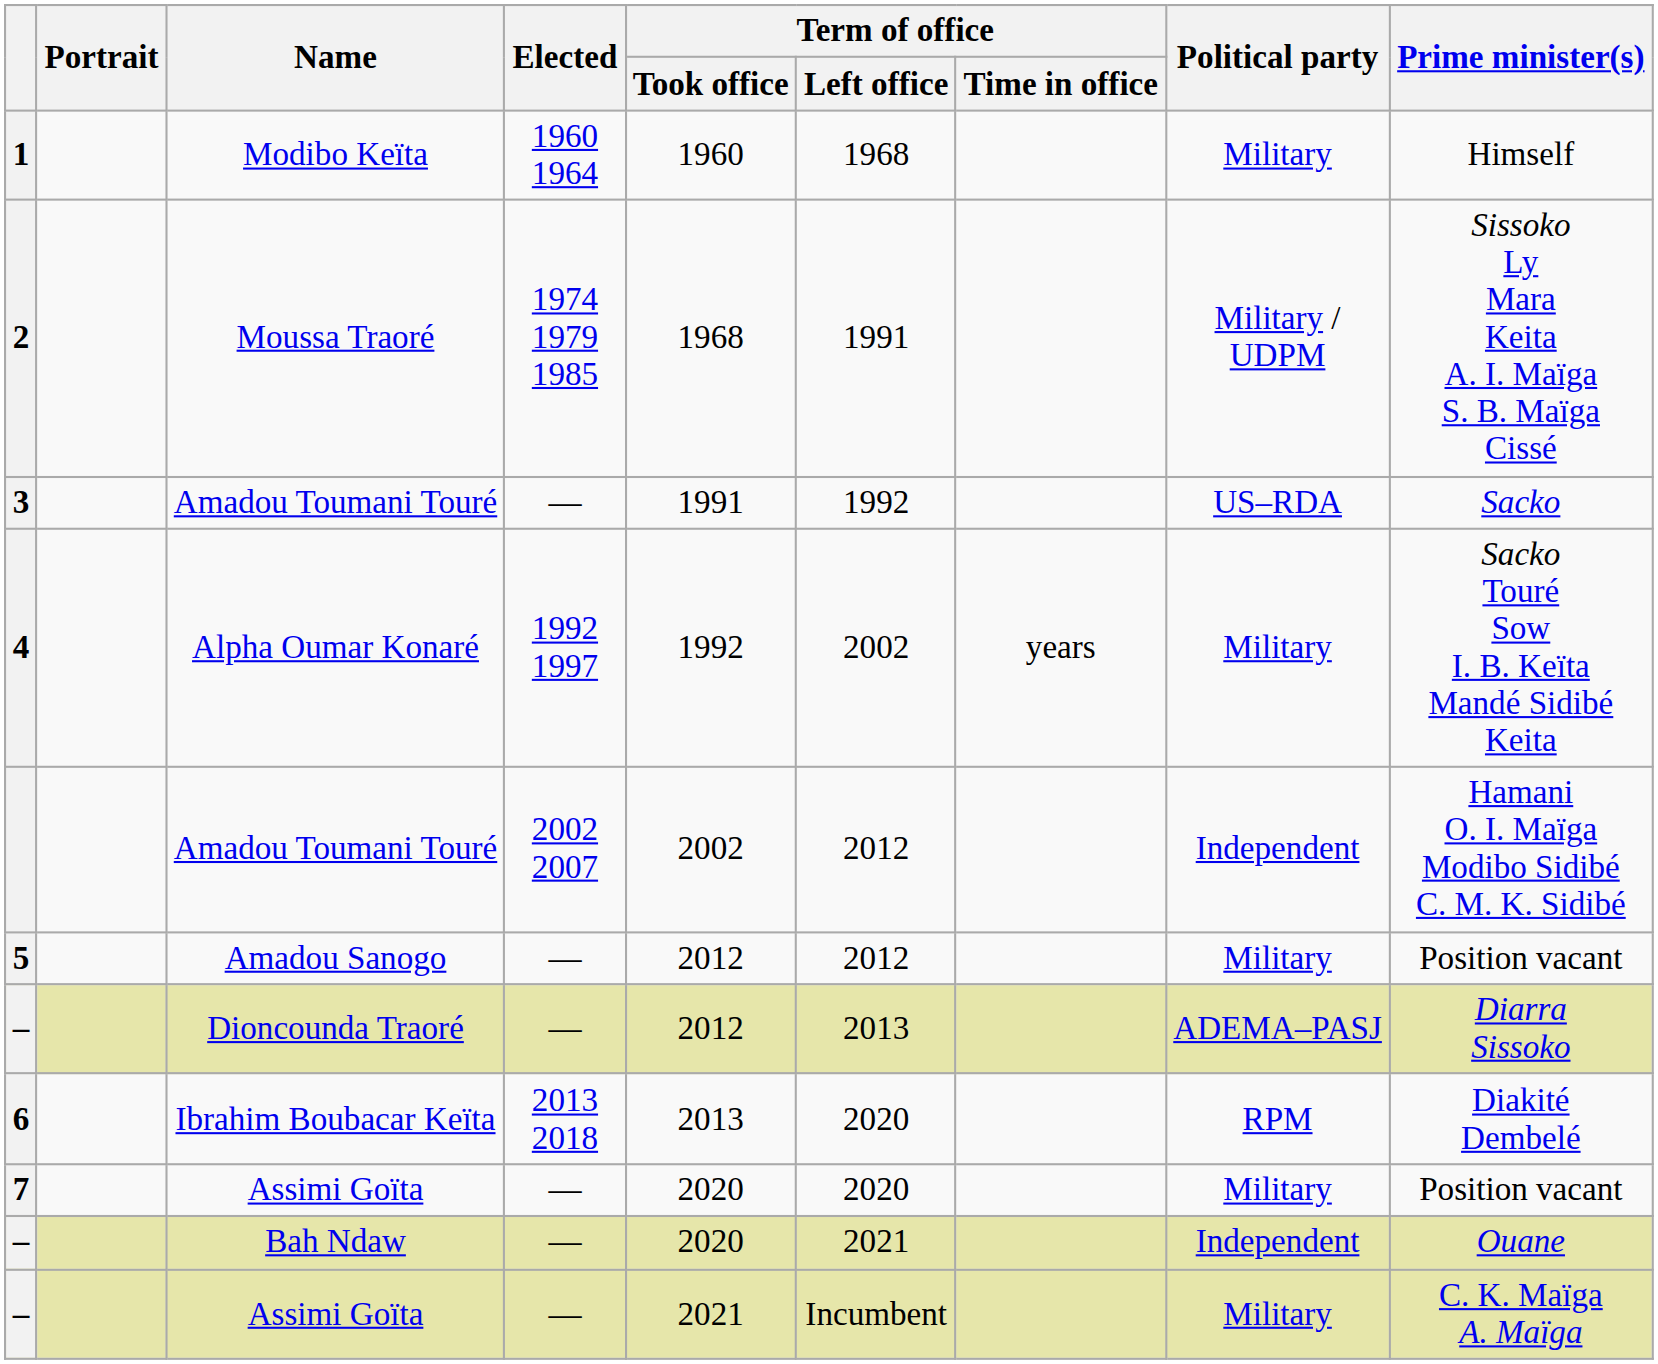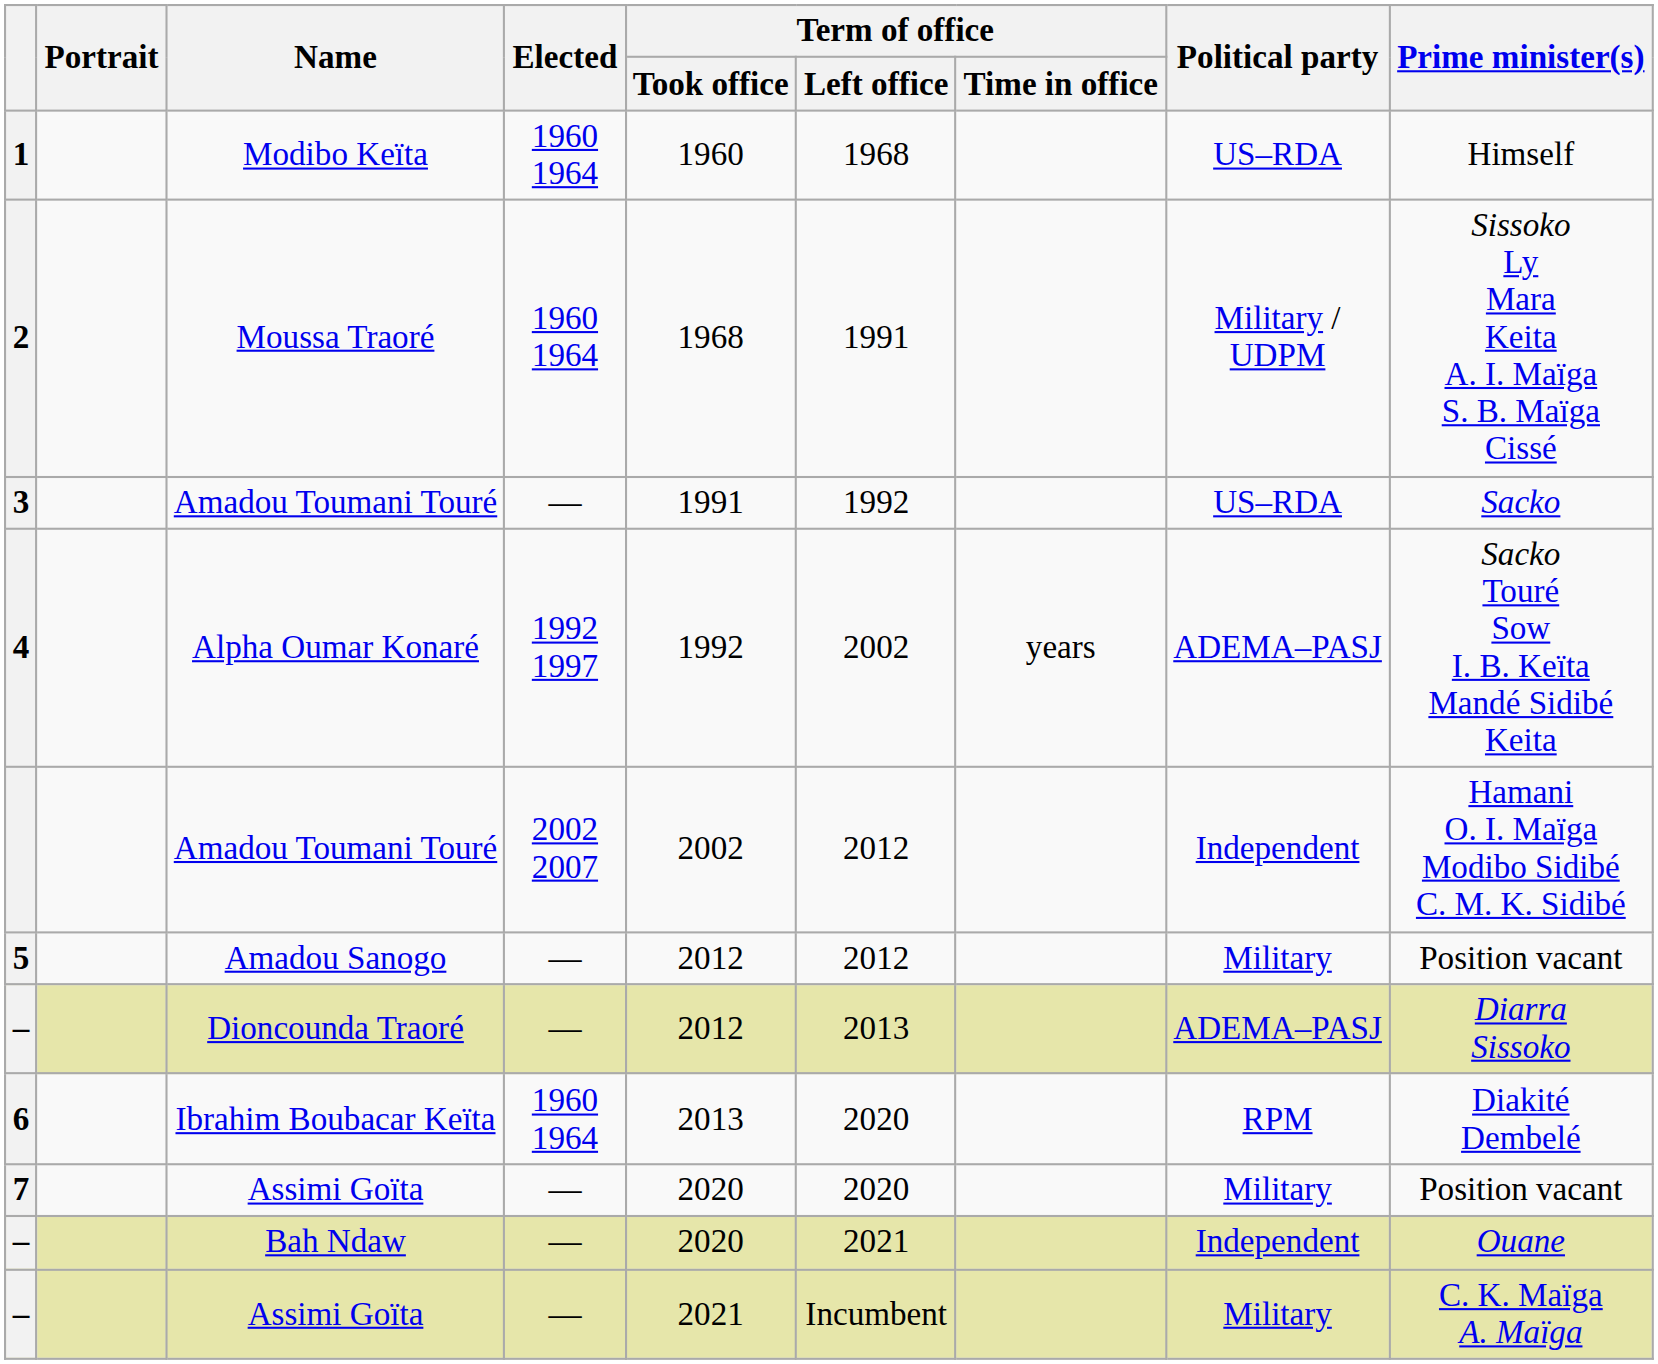(1278, 154) Military -> (1278, 154) US–RDA
(565, 337) 1974 1979 1985 -> (565, 337) 1960 1964
(1278, 647) Military -> (1278, 647) ADEMA–PASJ
(565, 1118) 2013 2018 -> (565, 1118) 1960 1964
